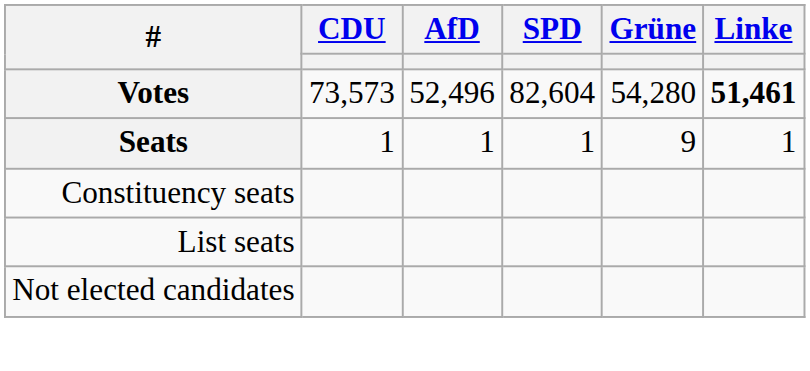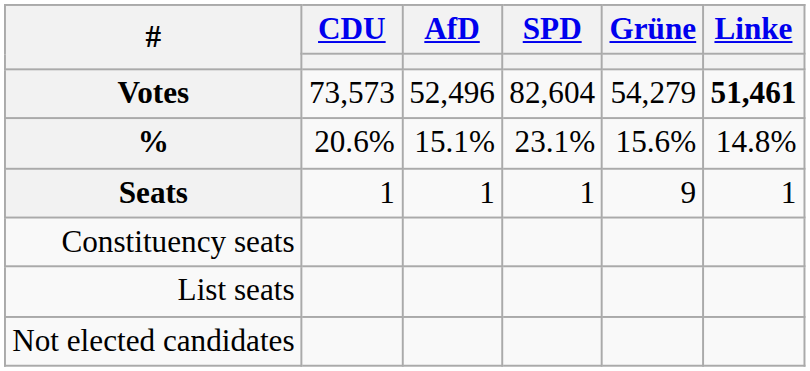(653, 93) 54,280 -> (653, 93) 54,279
+ row: (153, 142)
